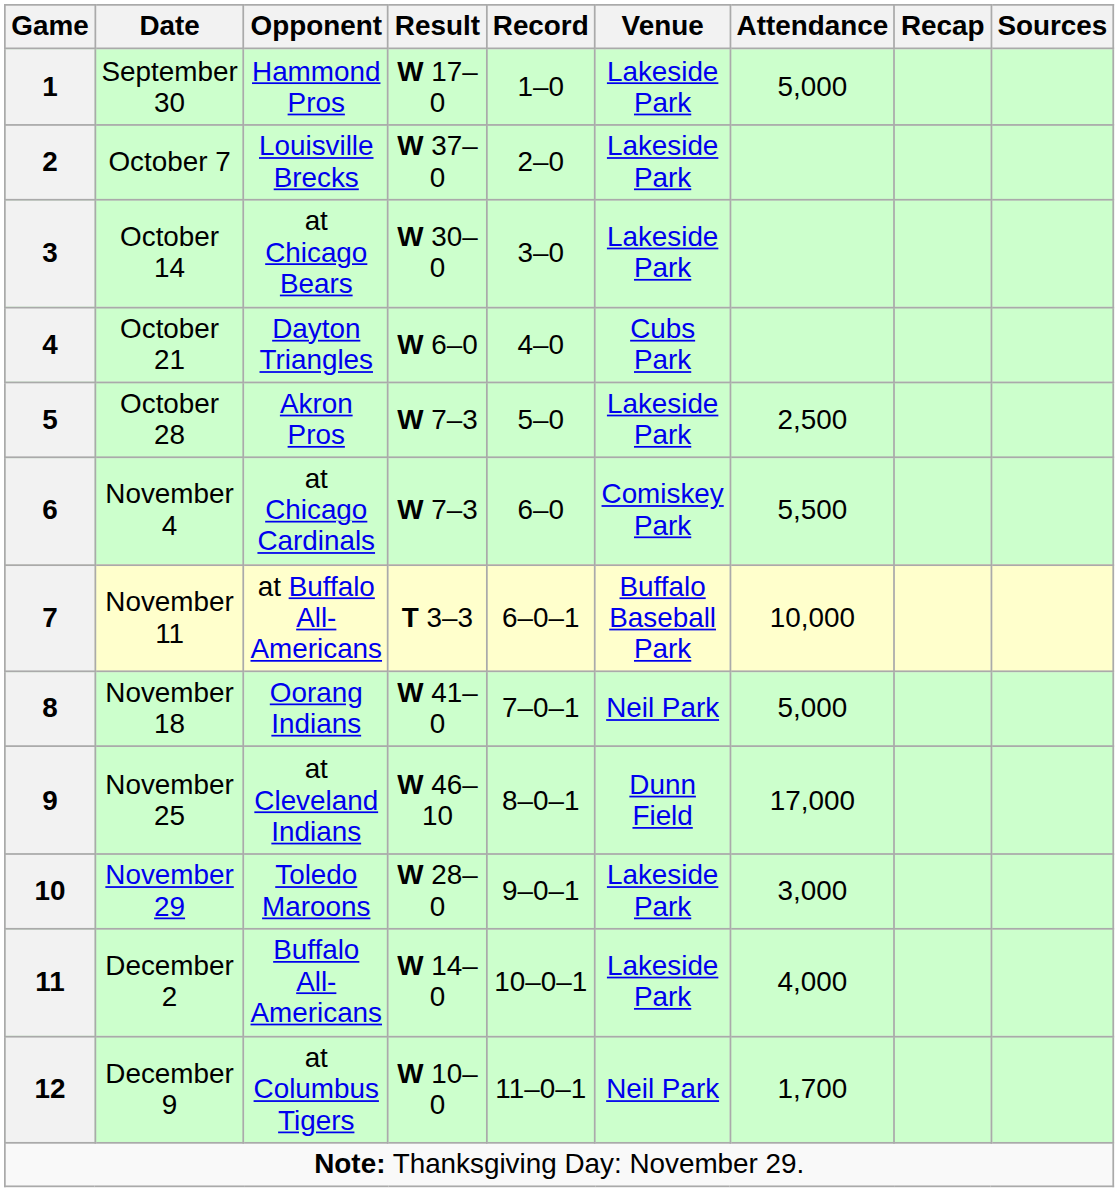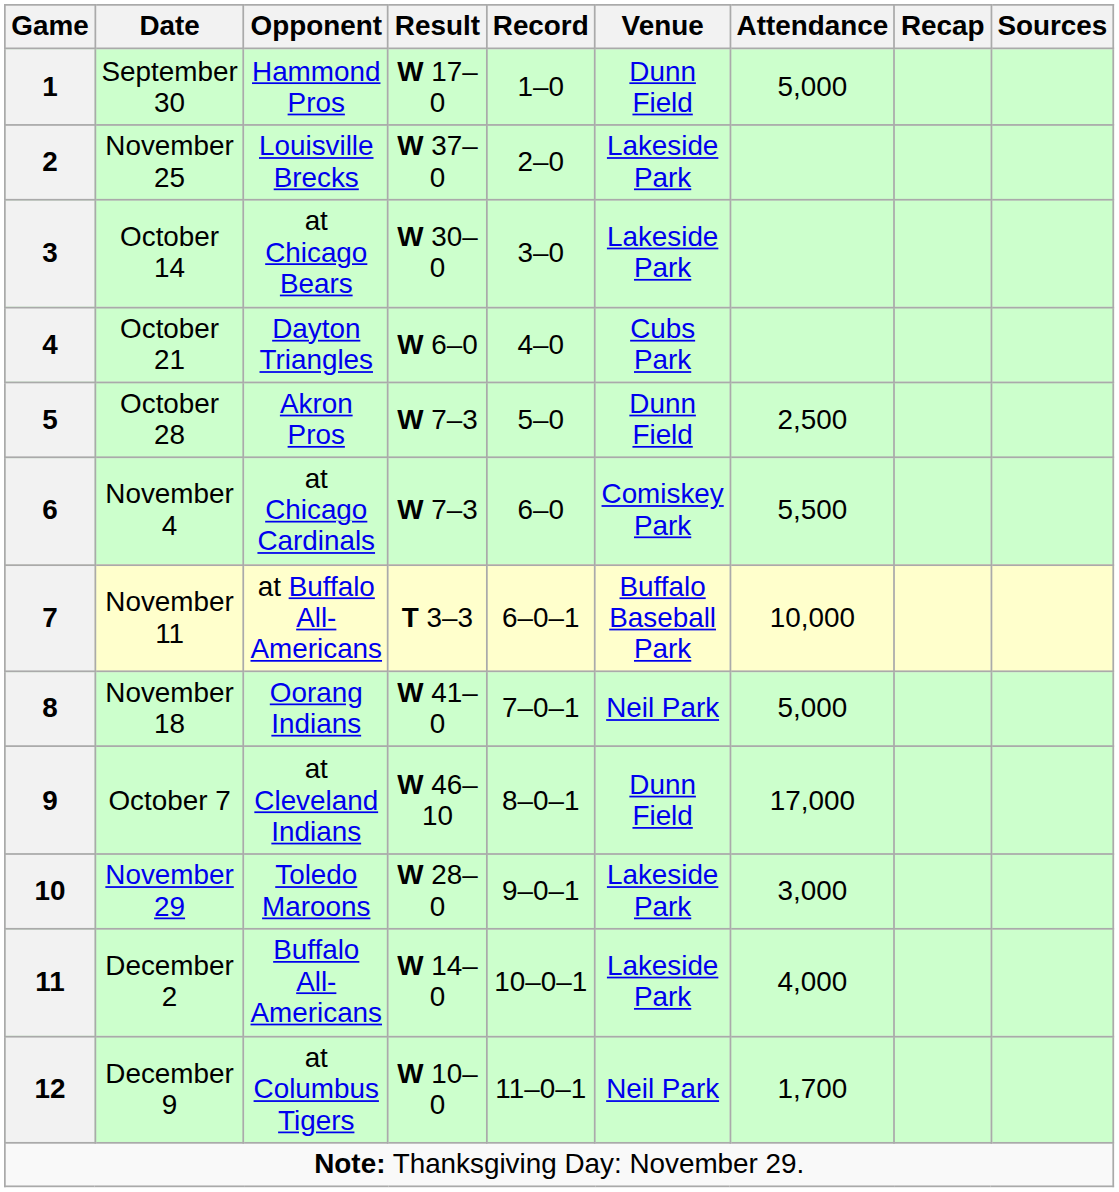(663, 86) Lakeside Park -> (663, 86) Dunn Field
(170, 161) October 7 -> (170, 161) November 25
(663, 419) Lakeside Park -> (663, 419) Dunn Field
(170, 799) November 25 -> (170, 799) October 7
